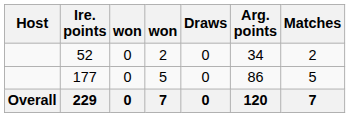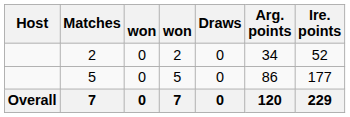columns swapped: (312, 24) <-> (85, 24)
